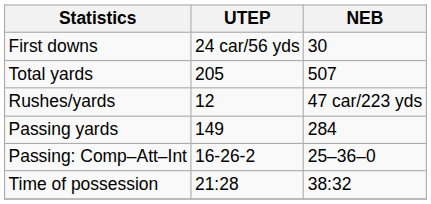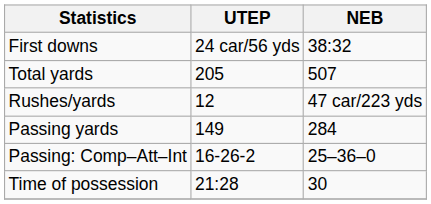(317, 46) 30 -> (330, 46) 38:32
(330, 184) 38:32 -> (317, 184) 30
